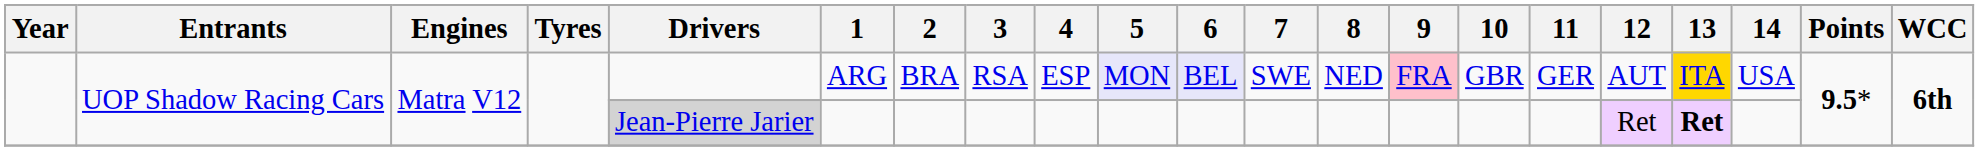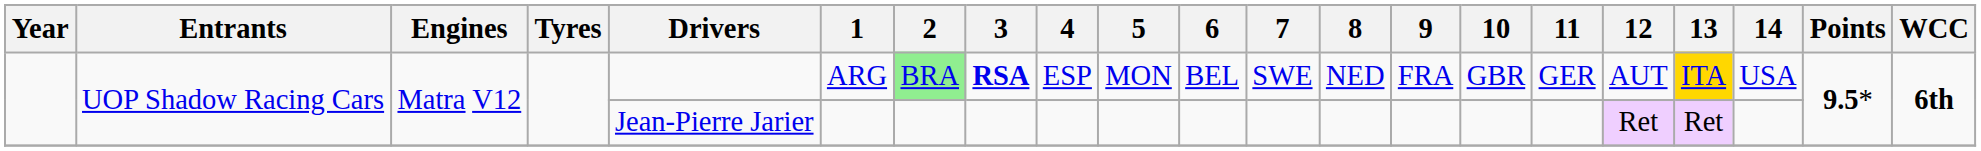(930, 75) no background -> (930, 75) lightgreen background
(1000, 75) normal -> (1001, 75) bold
(1137, 75) lavender background -> (1139, 75) no background
(1211, 75) lavender background -> (1212, 75) no background
(1424, 75) pink background -> (1426, 75) no background
(714, 122) lightgrey background -> (714, 122) no background
(1702, 122) bold -> (1704, 122) normal
